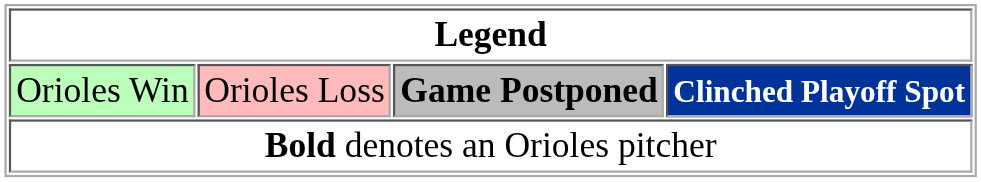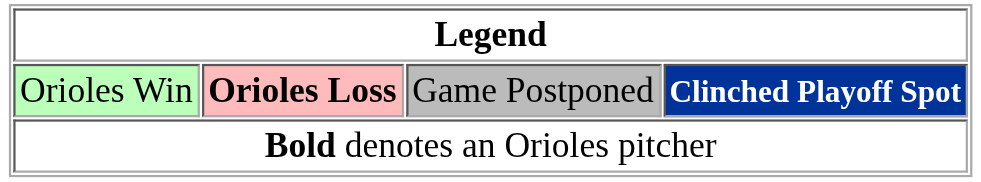(294, 89) normal -> (302, 89) bold
(529, 89) bold -> (533, 89) normal
